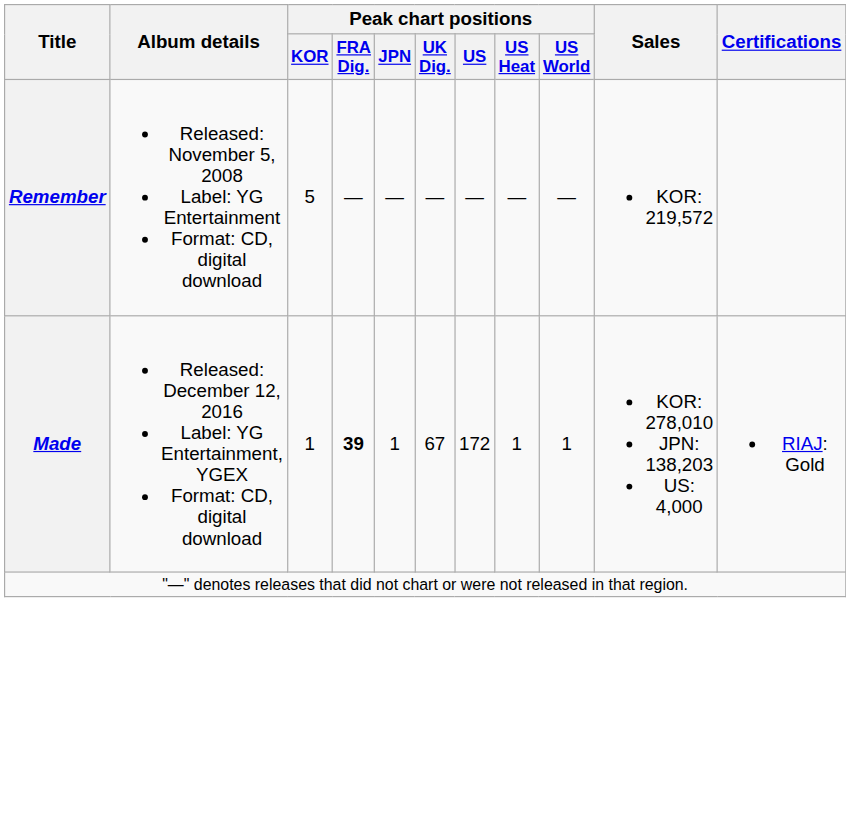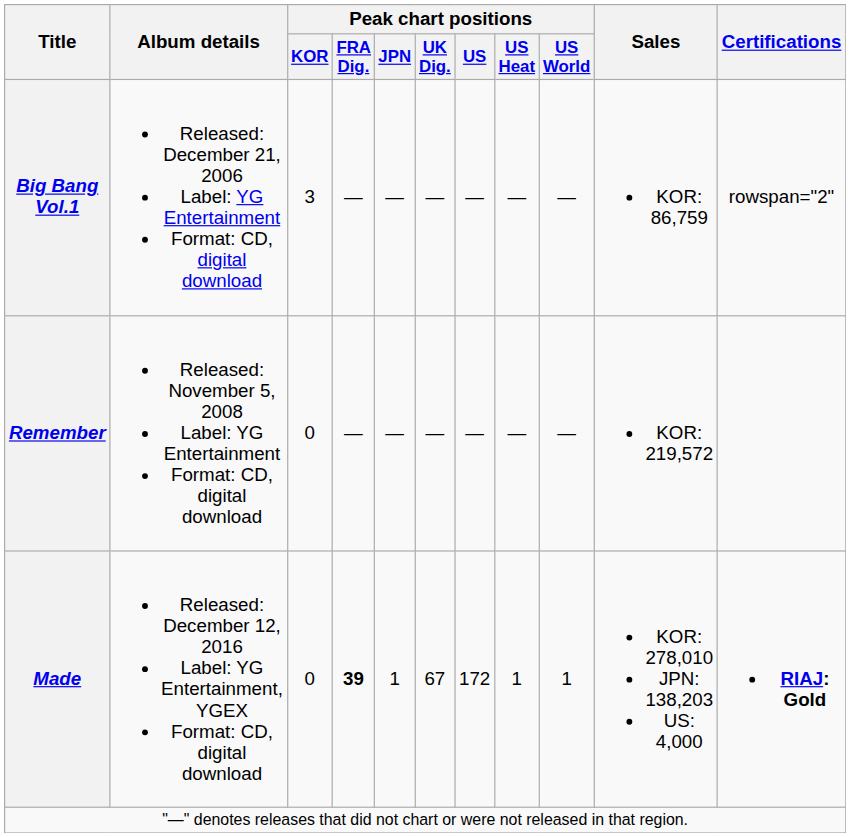+ row: (57, 197)
(310, 197) 5 -> (310, 432) 0
(310, 443) 1 -> (310, 679) 0
(782, 454) normal -> (782, 690) bold
